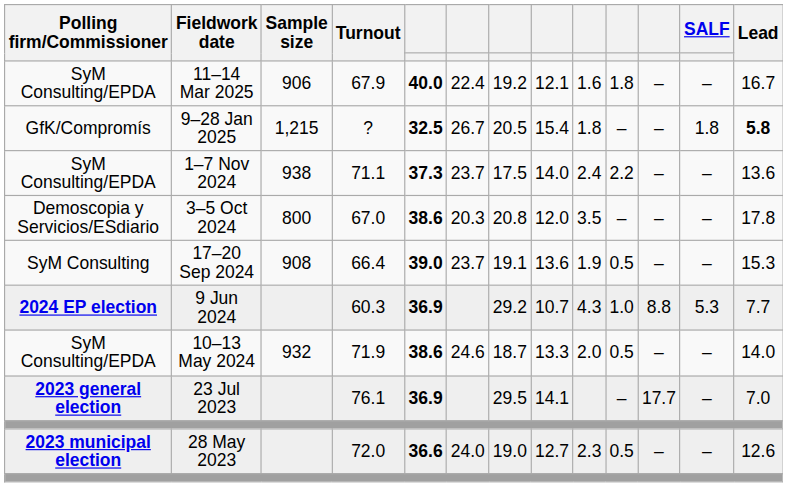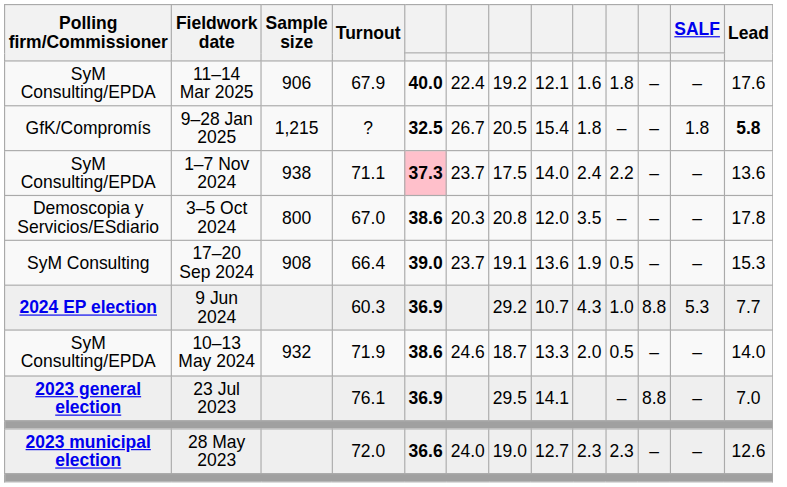(758, 83) 16.7 -> (748, 83) 17.6
(426, 173) no background -> (426, 173) pink background
(659, 398) 17.7 -> (654, 398) 8.8
(622, 451) 0.5 -> (622, 451) 2.3
